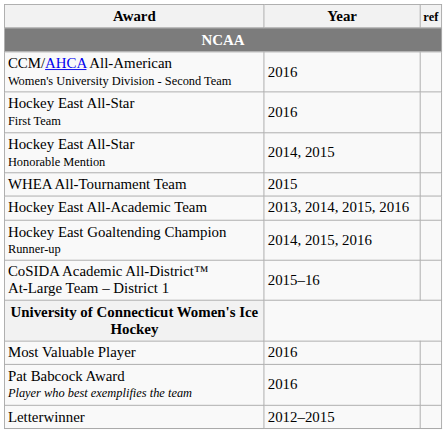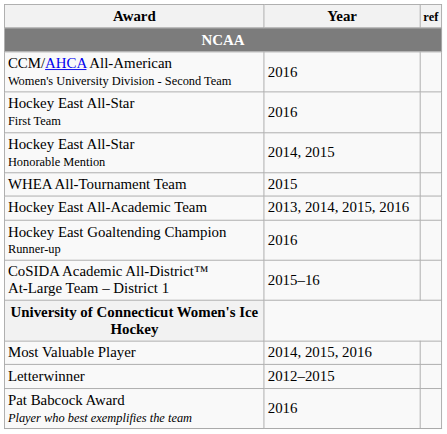(320, 240) 2014, 2015, 2016 -> (283, 240) 2016
(283, 352) 2016 -> (320, 352) 2014, 2015, 2016
rows swapped: (100, 384) <-> (46, 416)
